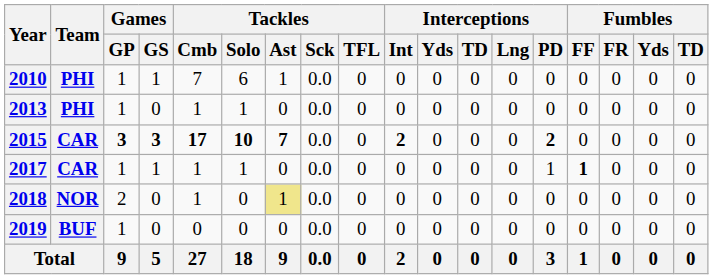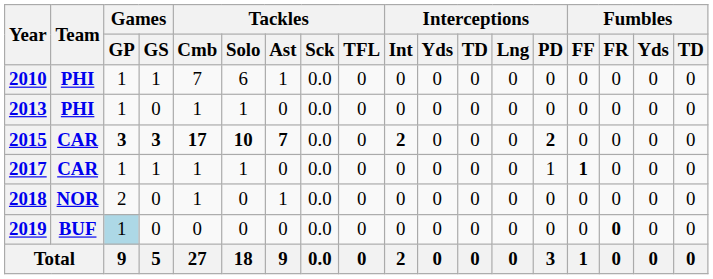(283, 199) khaki background -> (283, 199) no background
(122, 229) no background -> (122, 229) lightblue background
(616, 229) normal -> (616, 229) bold
